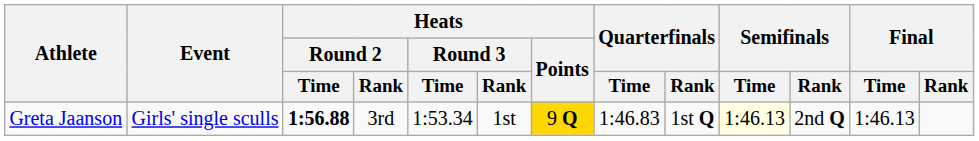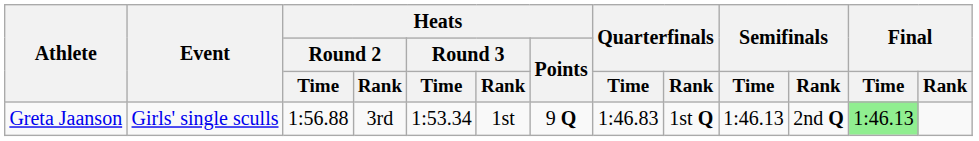(319, 118) bold -> (318, 118) normal
(562, 118) gold background -> (561, 118) no background
(755, 118) lightyellow background -> (754, 118) no background
(885, 118) no background -> (883, 118) lightgreen background
